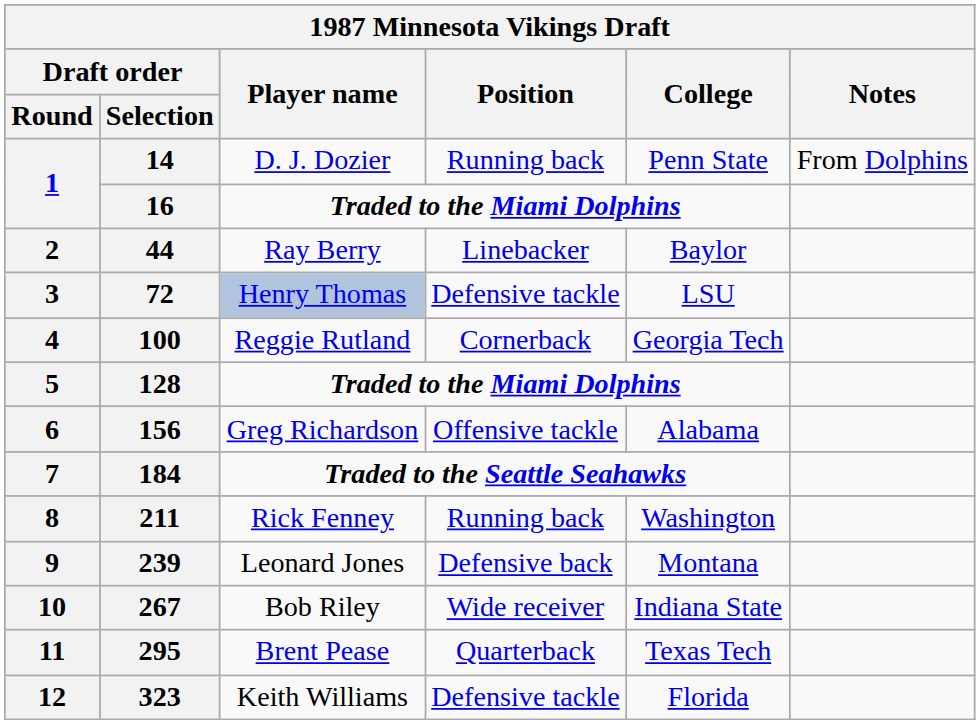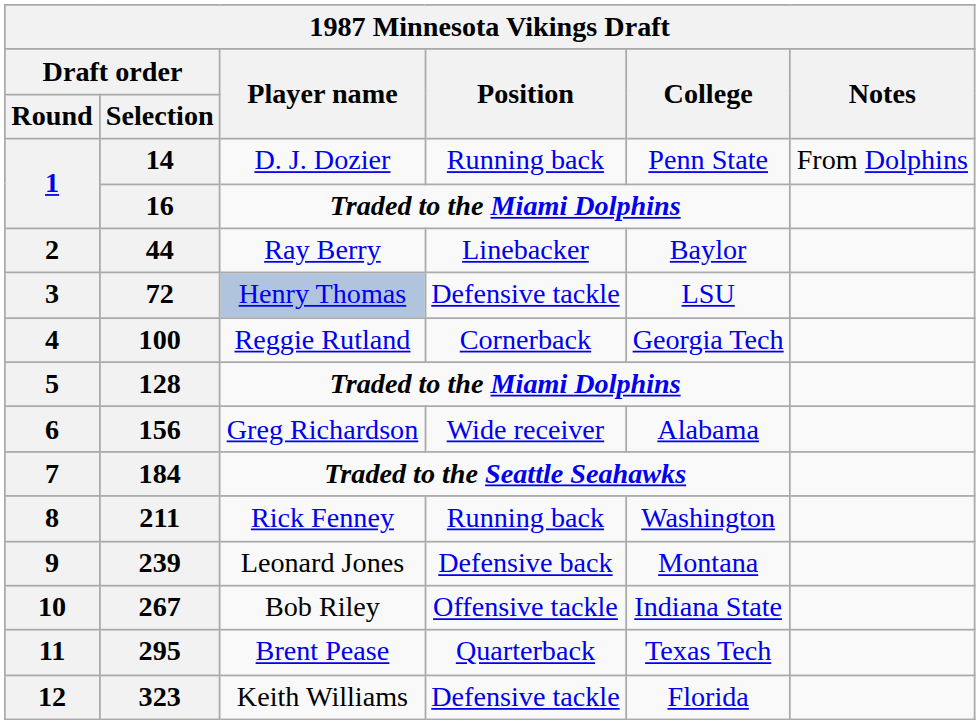(525, 428) Offensive tackle -> (525, 428) Wide receiver
(525, 607) Wide receiver -> (525, 607) Offensive tackle
